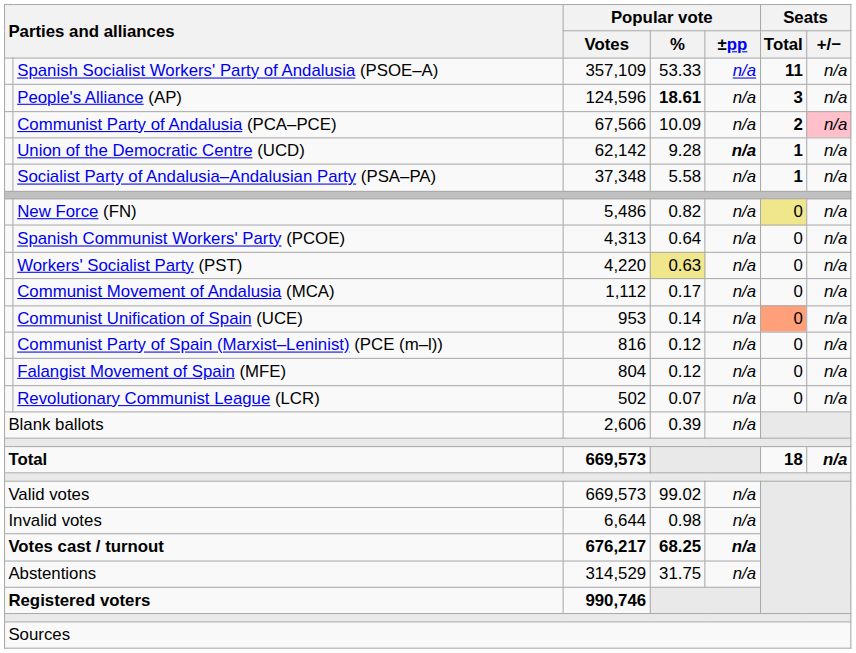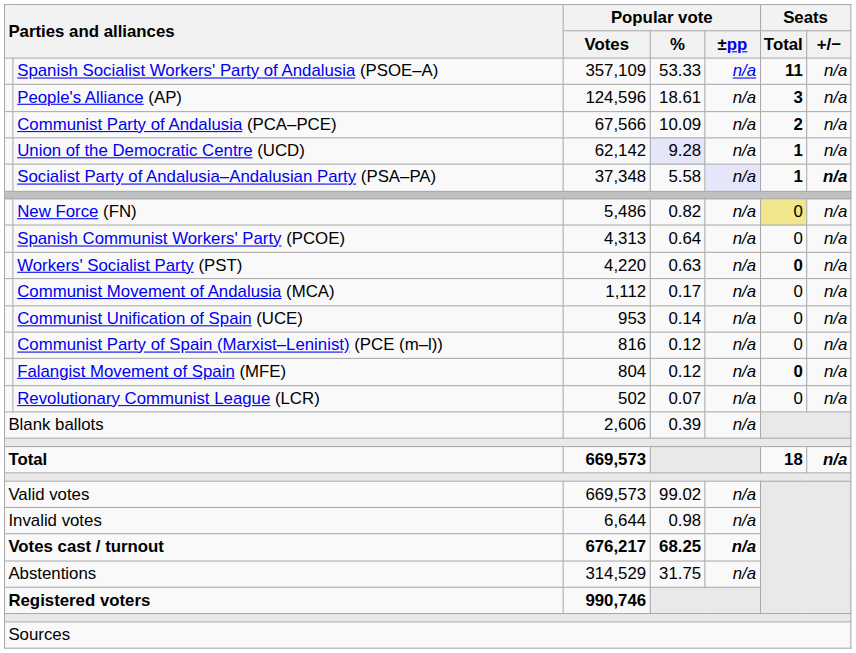(680, 97) bold -> (680, 97) normal
(836, 124) pink background -> (836, 124) no background
(685, 151) no background -> (685, 151) lavender background
(744, 151) bold -> (744, 151) normal
(744, 177) no background -> (744, 177) lavender background
(836, 177) normal -> (835, 177) bold
(685, 265) khaki background -> (685, 265) no background
(798, 265) normal -> (798, 265) bold
(798, 318) lightsalmon background -> (798, 318) no background
(798, 371) normal -> (798, 371) bold
